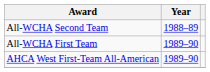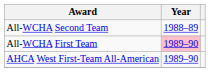(181, 43) no background -> (181, 43) pink background
